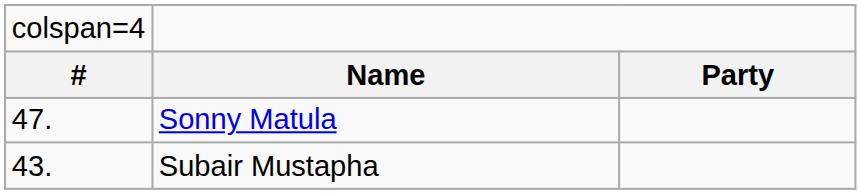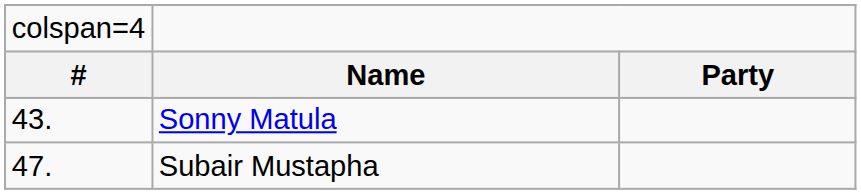(32, 120) 47. -> (32, 120) 43.
(32, 166) 43. -> (32, 166) 47.
